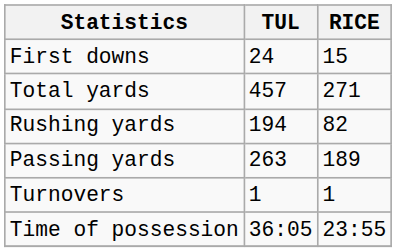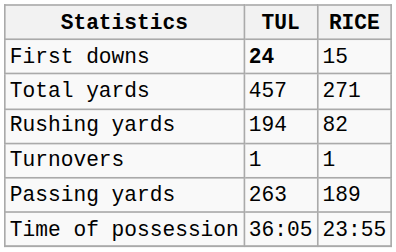(262, 57) normal -> (262, 57) bold
rows swapped: (93, 160) <-> (67, 195)
